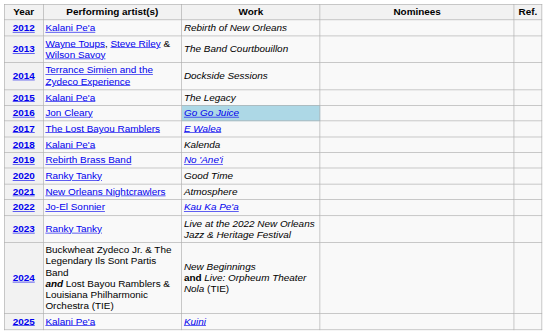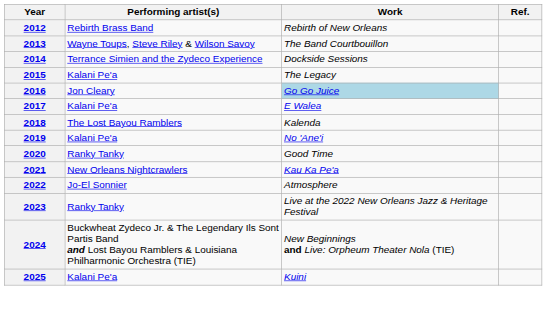- column: (417, 12)
(70, 28) Kalani Pe'a -> (110, 28) Rebirth Brass Band
(103, 129) The Lost Bayou Ramblers -> (92, 106) Kalani Pe'a
(70, 144) Kalani Pe'a -> (125, 122) The Lost Bayou Ramblers
(88, 160) Rebirth Brass Band -> (92, 138) Kalani Pe'a
(211, 192) Atmosphere -> (311, 169) Kau Ka Pe'a
(211, 207) Kau Ka Pe'a -> (311, 185) Atmosphere
